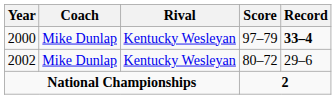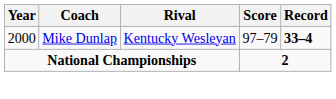- row: (22, 60)
